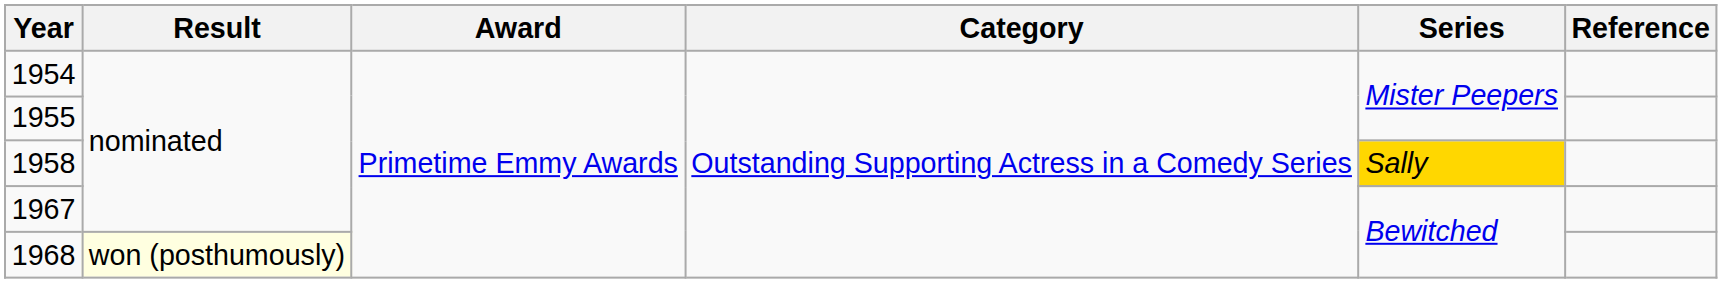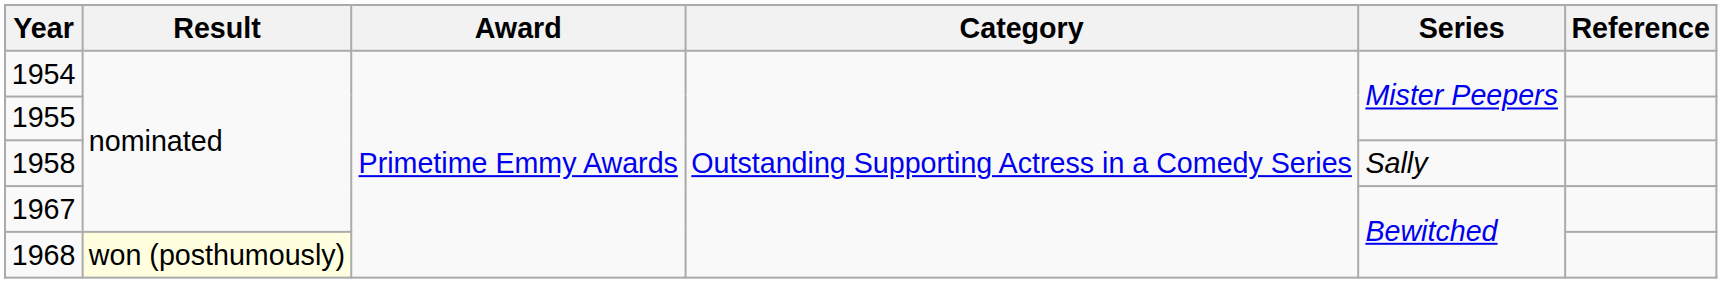(1396, 164) gold background -> (1396, 164) no background
